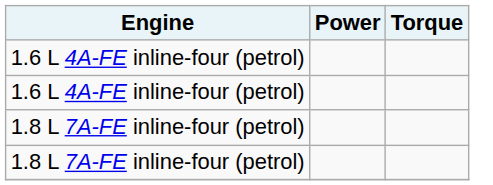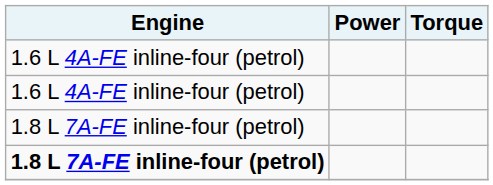(158, 161) normal -> (168, 161) bold
